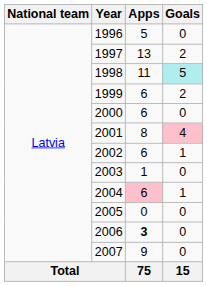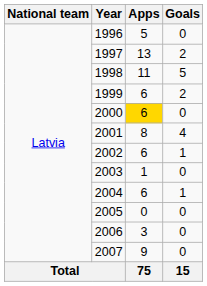(183, 73) paleturquoise background -> (183, 73) no background
(144, 113) no background -> (144, 113) gold background
(183, 133) pink background -> (183, 133) no background
(144, 192) pink background -> (144, 192) no background
(144, 232) bold -> (144, 232) normal
